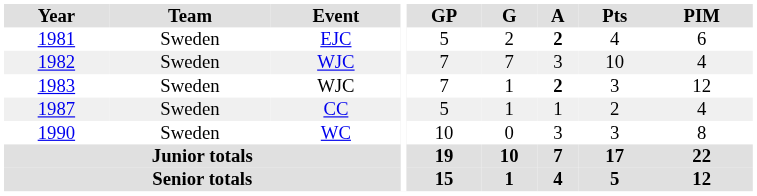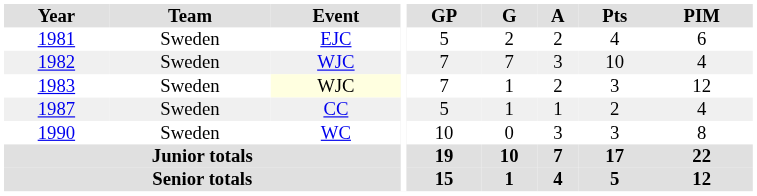(558, 39) bold -> (558, 39) normal
(336, 85) no background -> (336, 85) lightyellow background
(558, 85) bold -> (558, 85) normal
